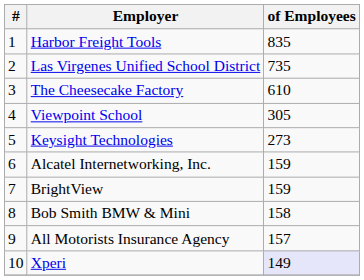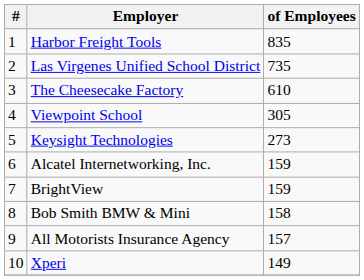(279, 262) lavender background -> (279, 262) no background
